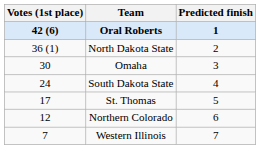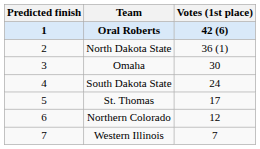columns swapped: (216, 13) <-> (45, 13)
